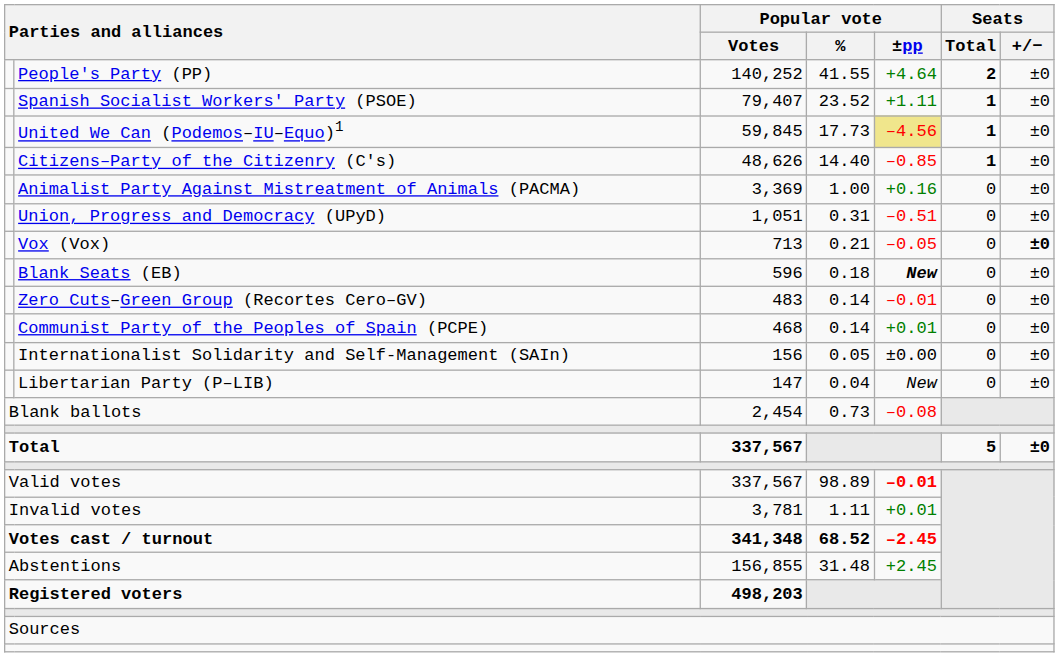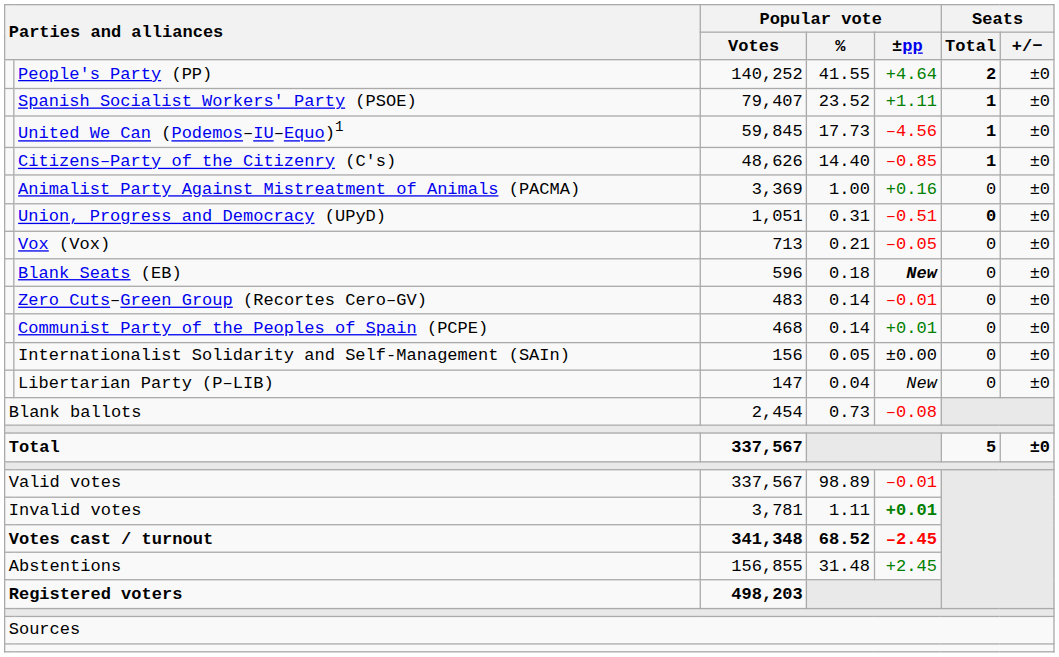(911, 132) khaki background -> (911, 132) no background
(991, 217) normal -> (991, 217) bold
(1040, 245) bold -> (1040, 245) normal
(911, 483) bold -> (911, 483) normal
(911, 511) normal -> (911, 511) bold
